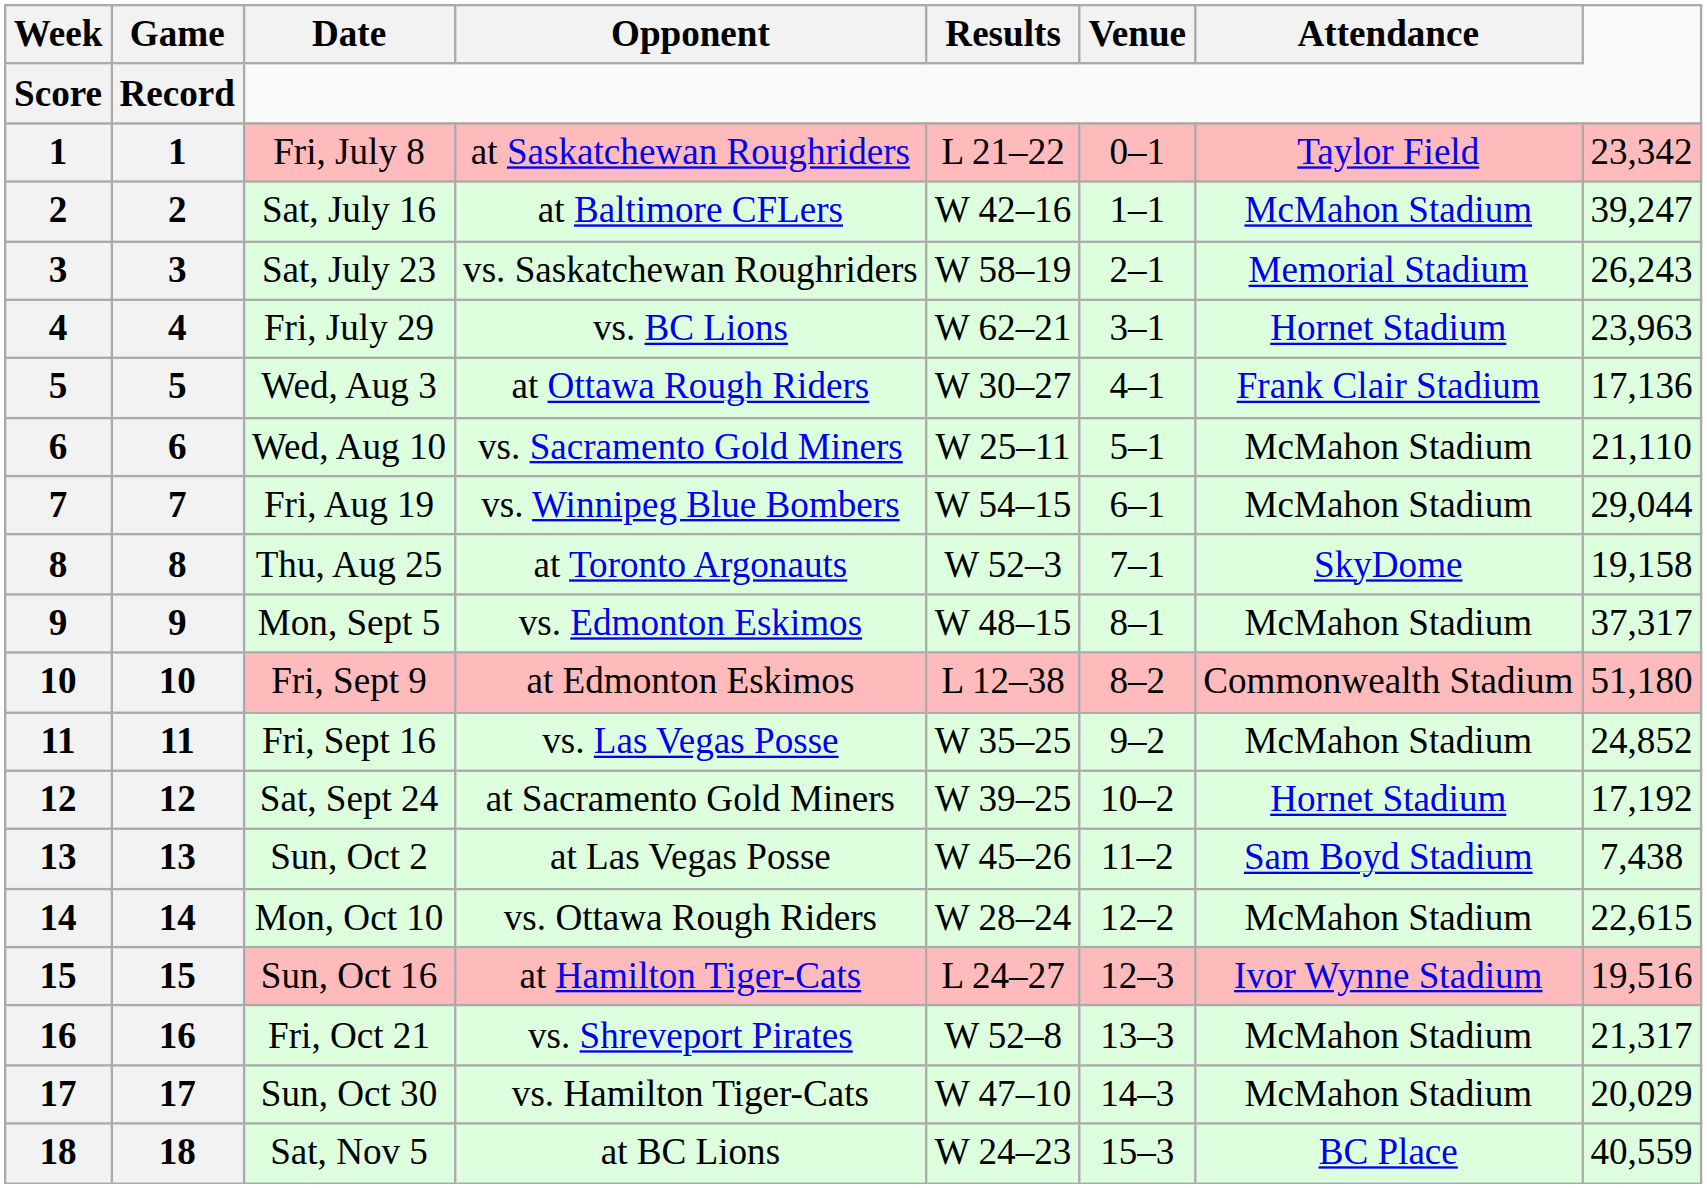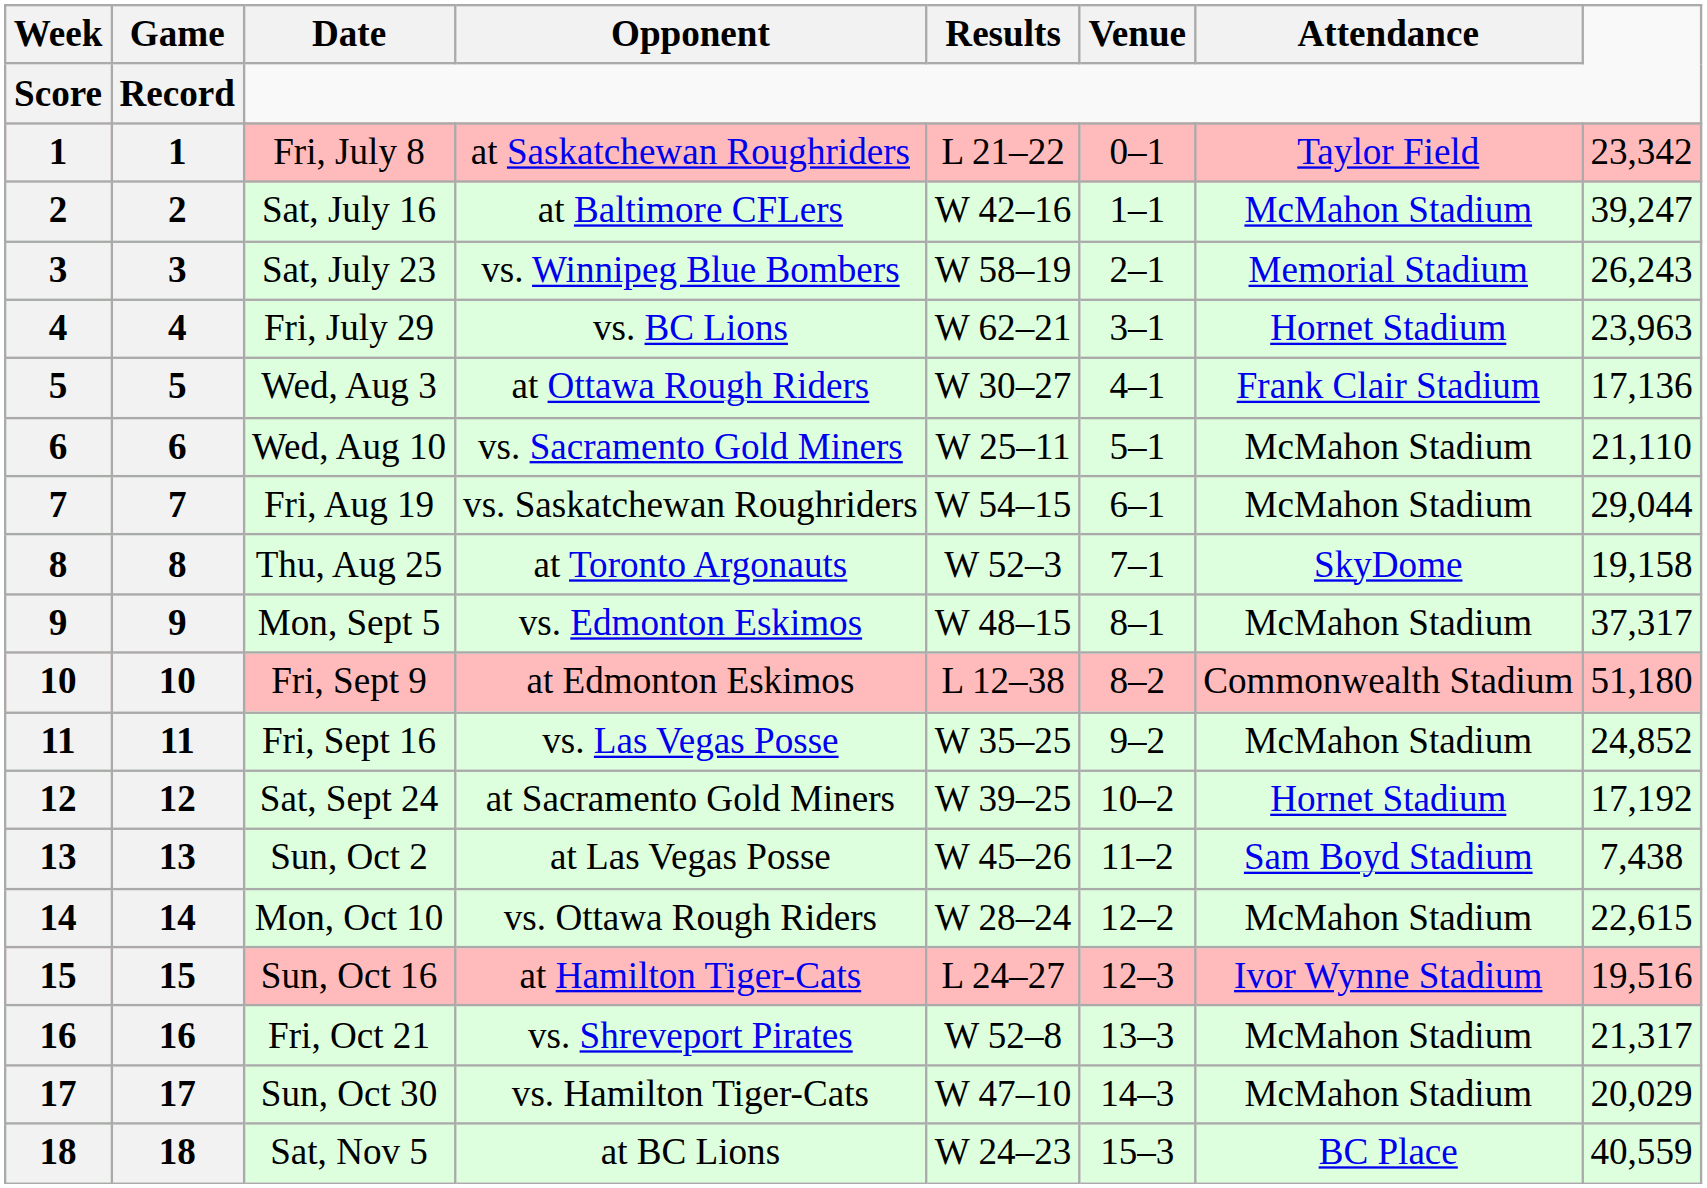(690, 269) vs. Saskatchewan Roughriders -> (690, 269) vs. Winnipeg Blue Bombers
(690, 504) vs. Winnipeg Blue Bombers -> (690, 504) vs. Saskatchewan Roughriders
